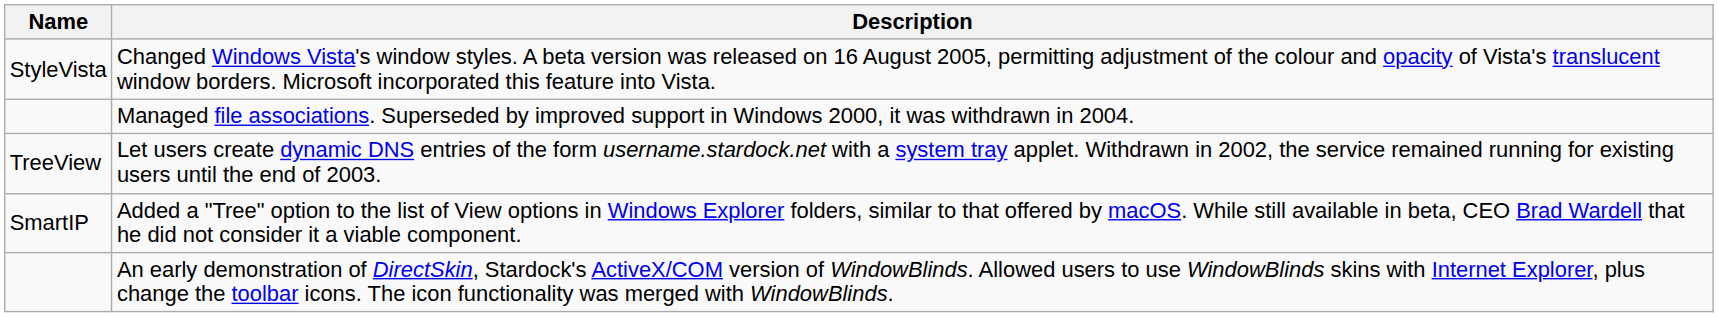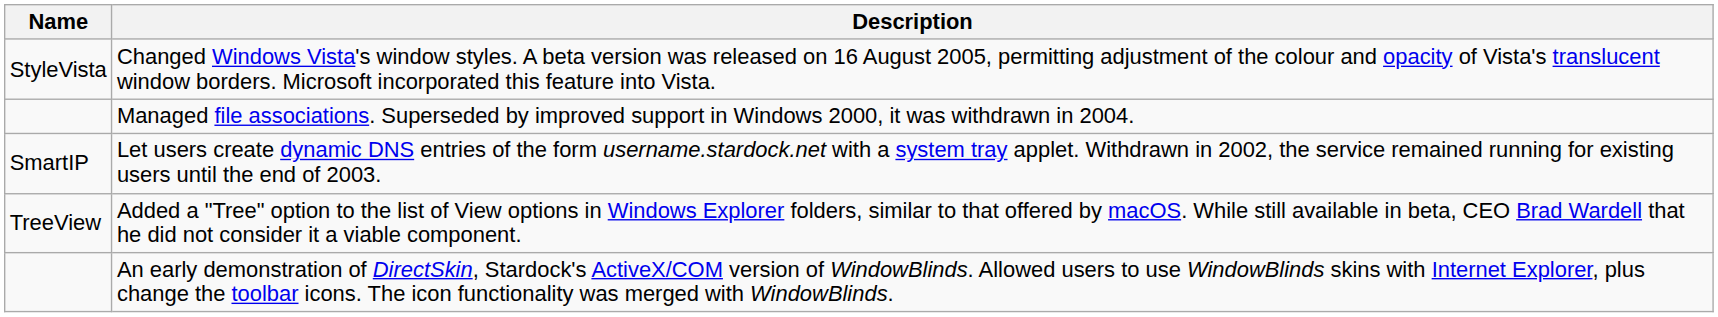(55, 163) TreeView -> (49, 163) SmartIP
(49, 222) SmartIP -> (55, 222) TreeView
